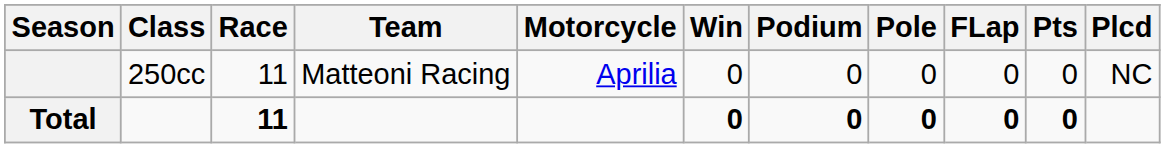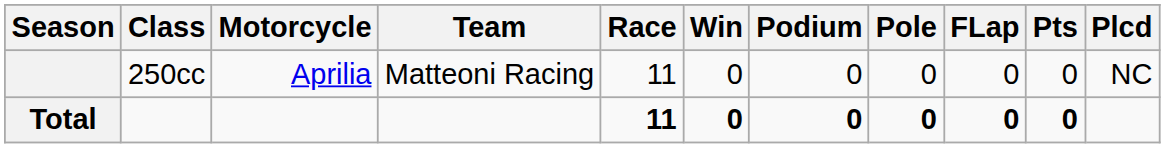columns swapped: (600, 27) <-> (253, 27)
